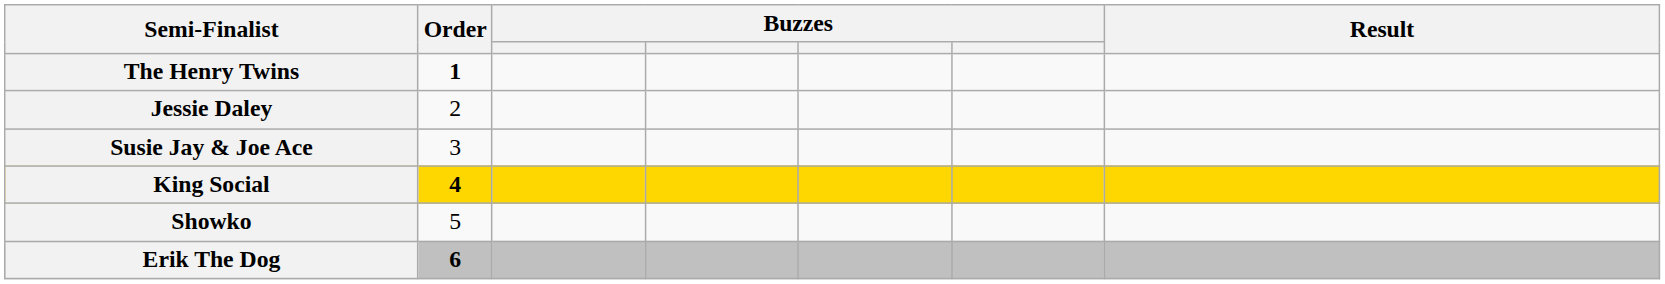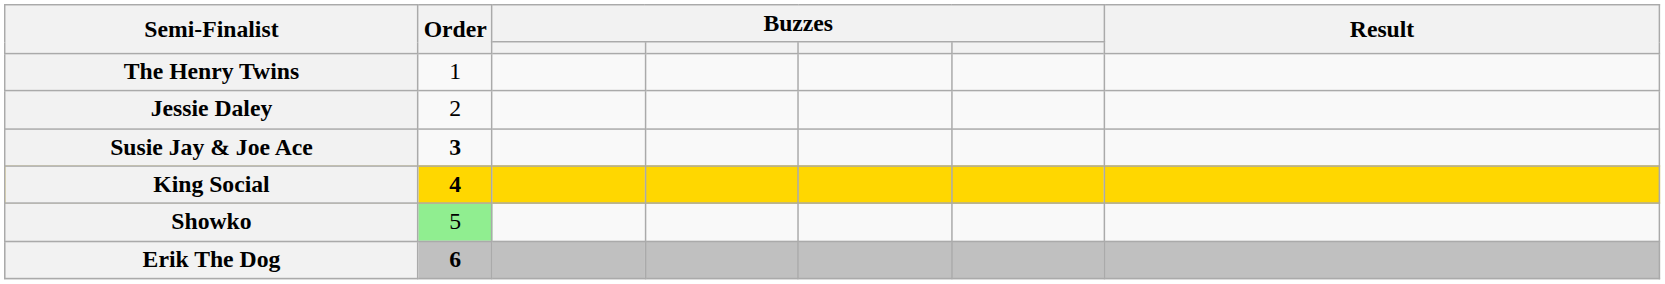(455, 71) bold -> (455, 71) normal
(455, 146) normal -> (455, 146) bold
(455, 221) no background -> (455, 221) lightgreen background
